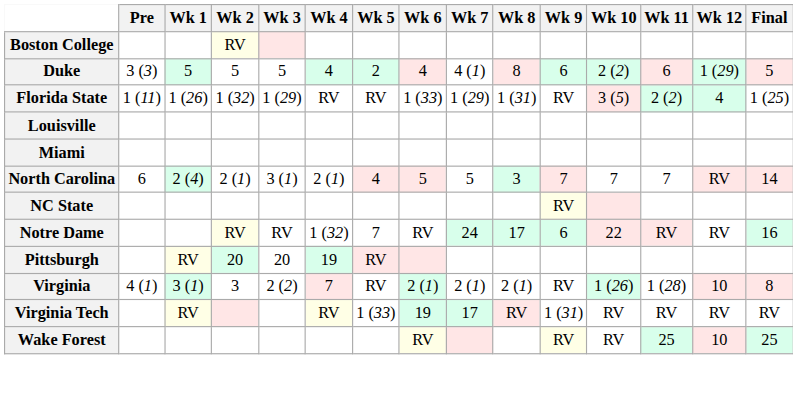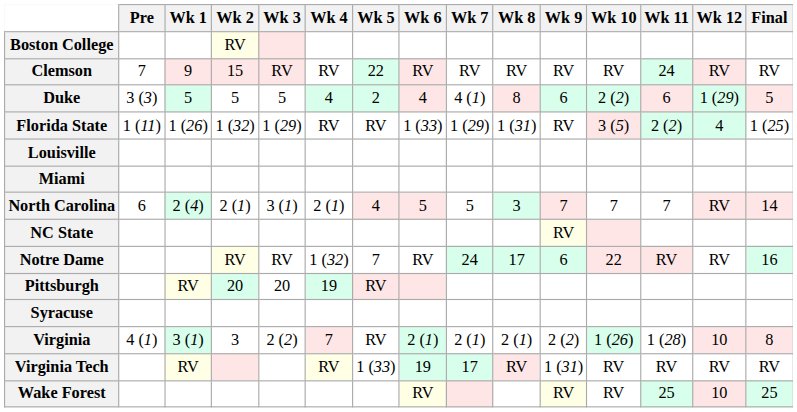+ row: (62, 71)
+ row: (62, 313)
(564, 286) RV -> (564, 340) 2 (2)
